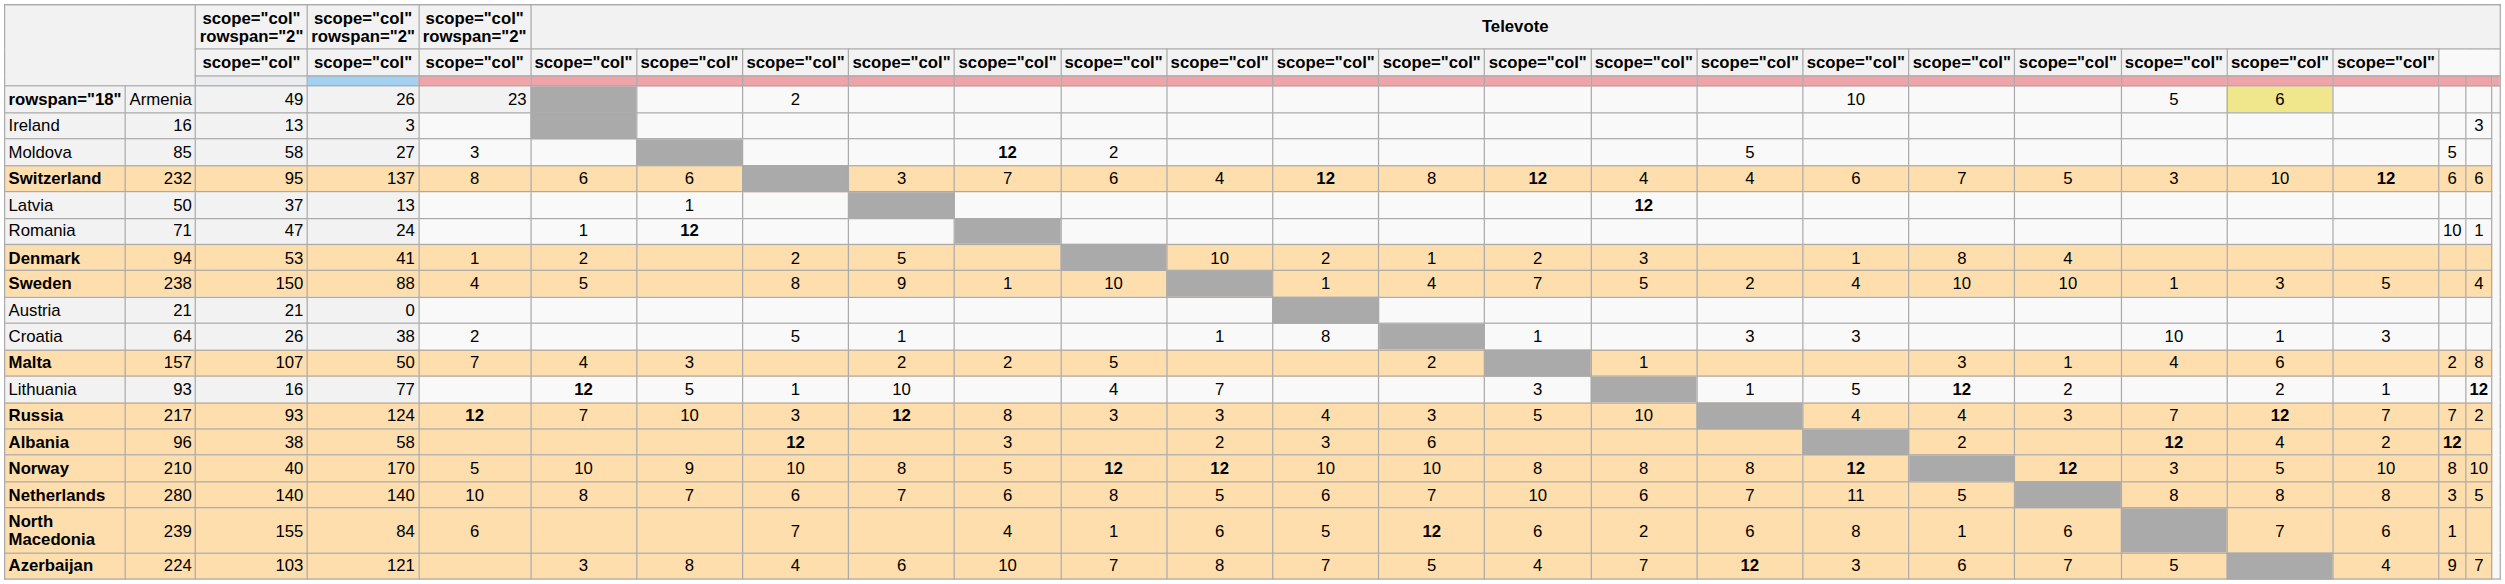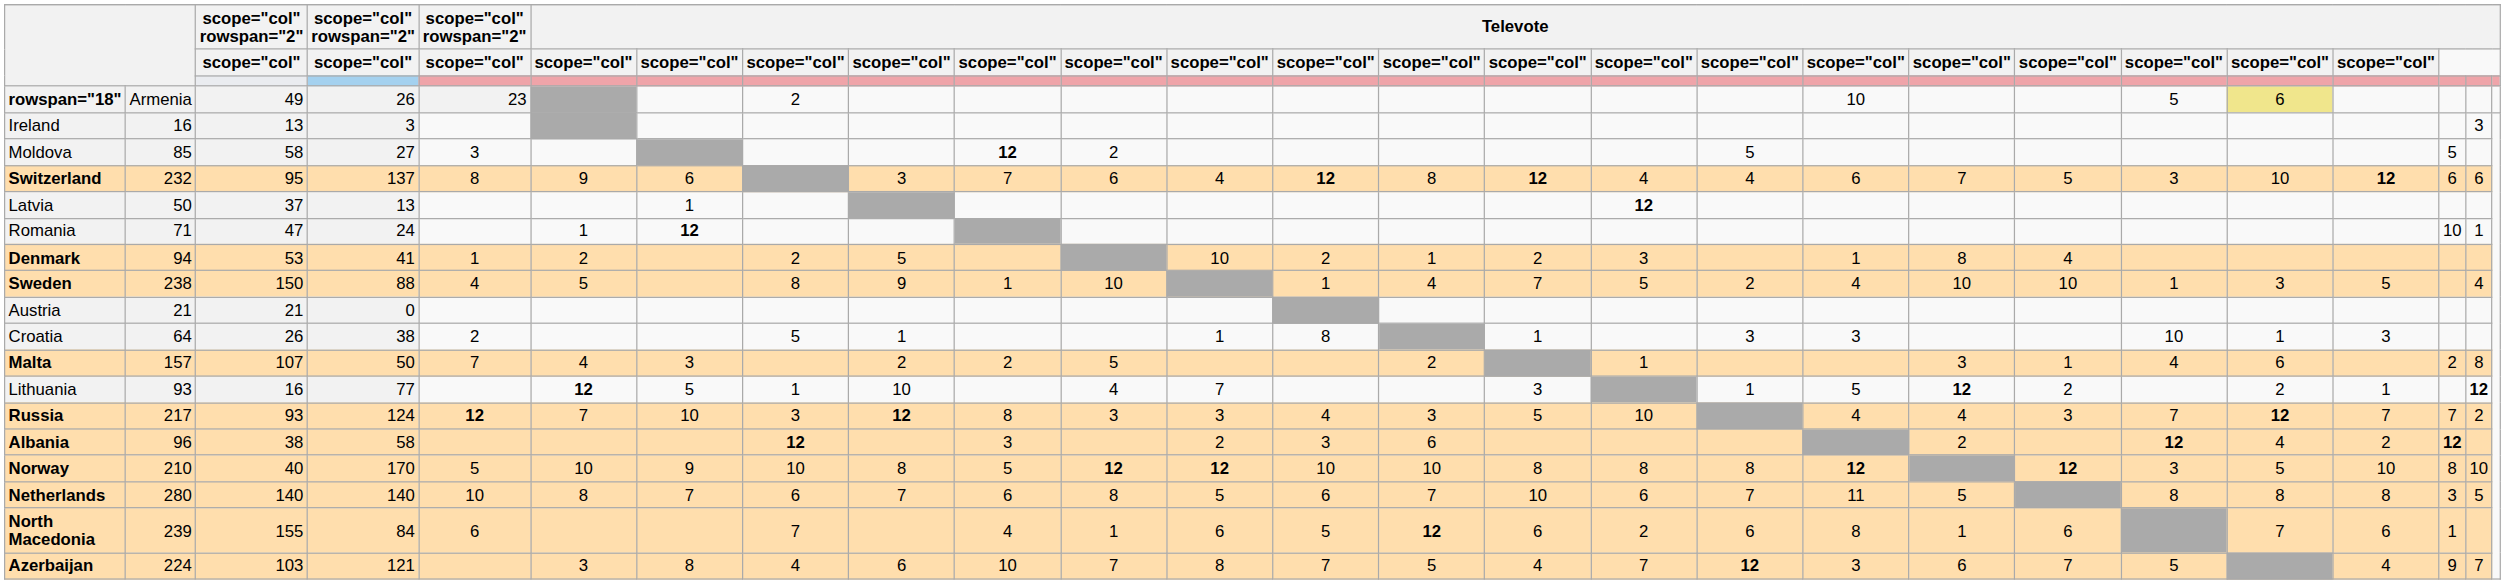(583, 178) 6 -> (583, 178) 9
